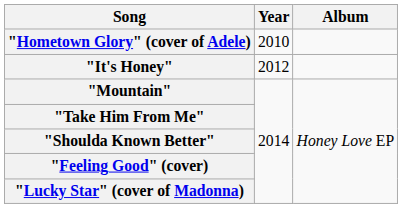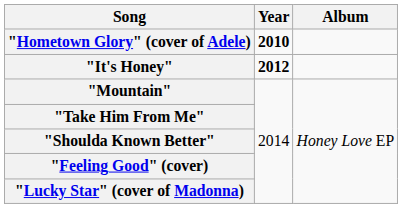(274, 41) normal -> (274, 41) bold
(274, 66) normal -> (274, 66) bold
